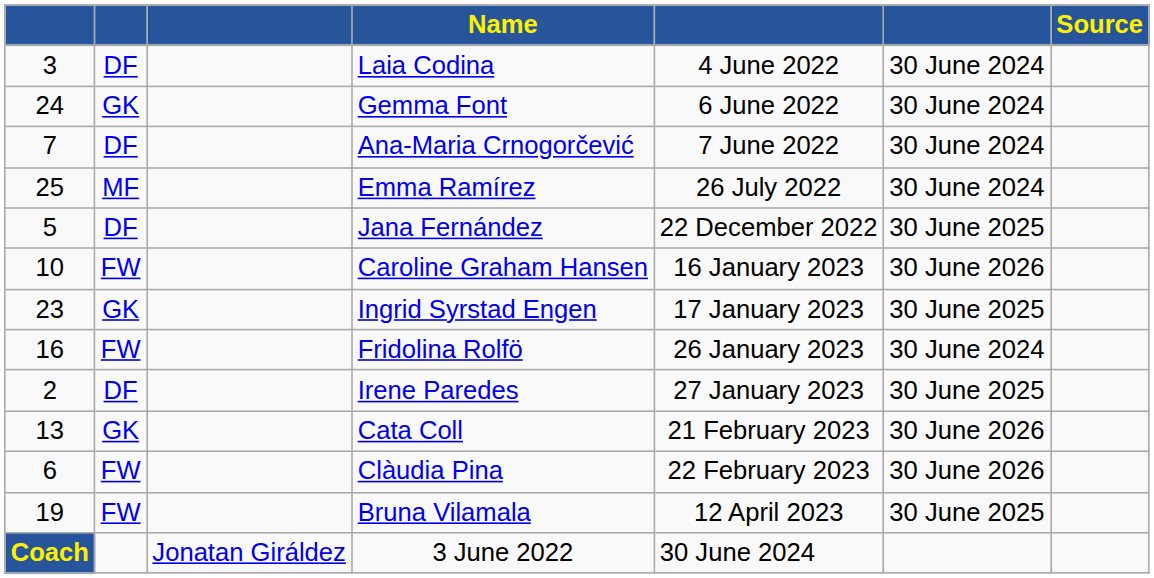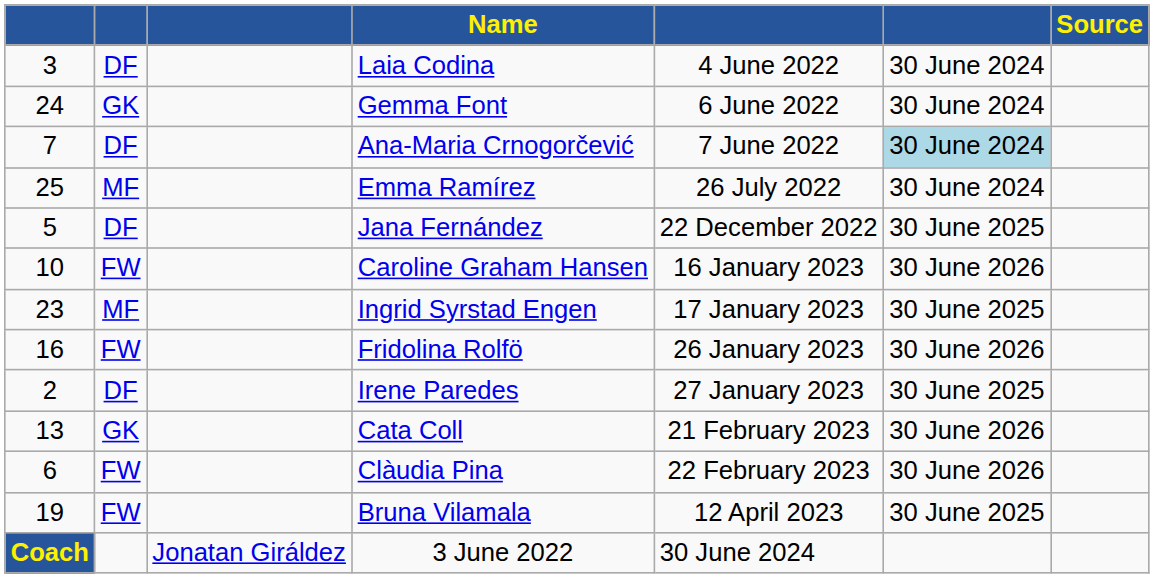(967, 146) no background -> (967, 146) lightblue background
(121, 308) GK -> (121, 308) MF
(967, 349) 30 June 2024 -> (967, 349) 30 June 2026
